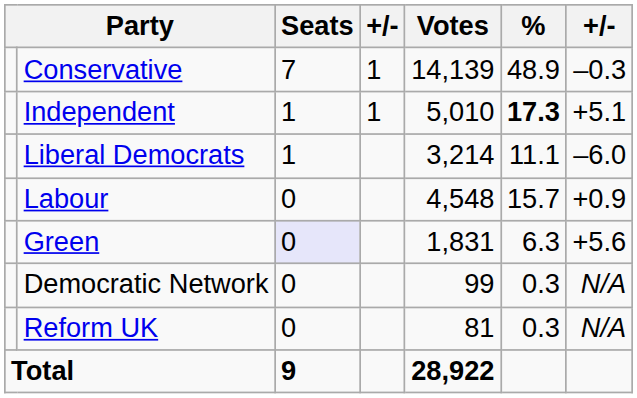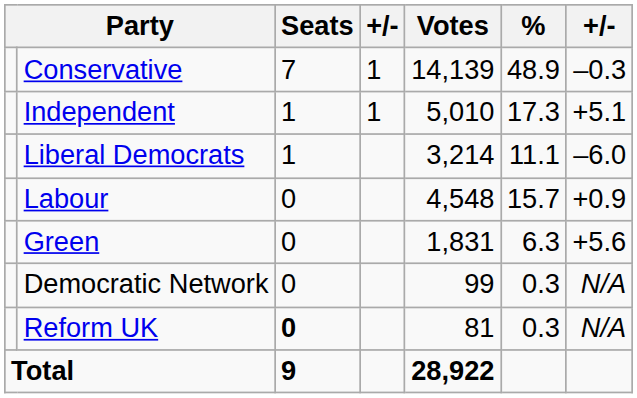(533, 112) bold -> (533, 112) normal
(289, 241) lavender background -> (289, 241) no background
(289, 328) normal -> (289, 328) bold
